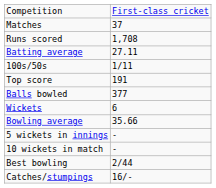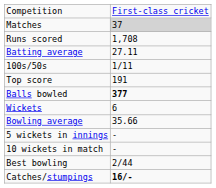(117, 25) no background -> (117, 25) lightgrey background
(120, 94) normal -> (120, 94) bold
(122, 176) normal -> (122, 176) bold
